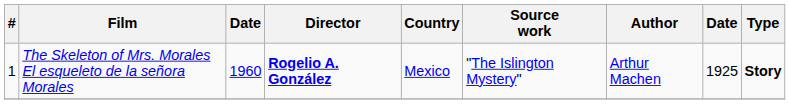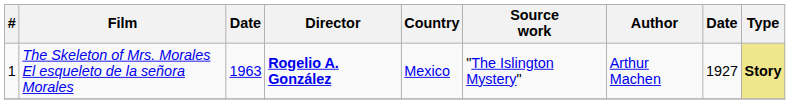(245, 71) 1960 -> (245, 71) 1963
(722, 71) 1925 -> (722, 71) 1927
(763, 71) no background -> (763, 71) khaki background
